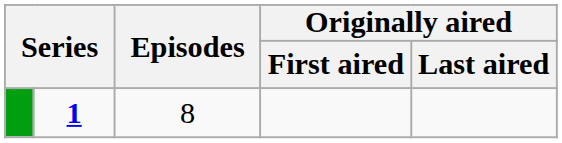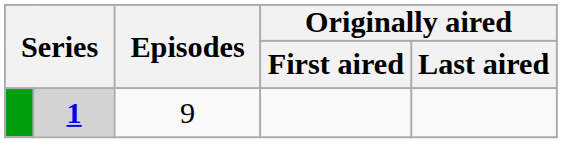(74, 112) no background -> (74, 112) lightgrey background
(188, 112) 8 -> (188, 112) 9
